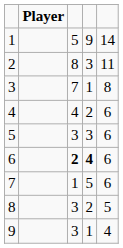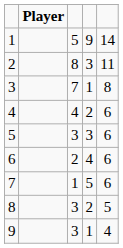(75, 159) bold -> (75, 159) normal
(89, 159) bold -> (89, 159) normal
